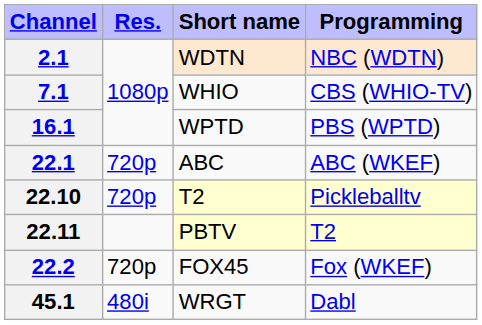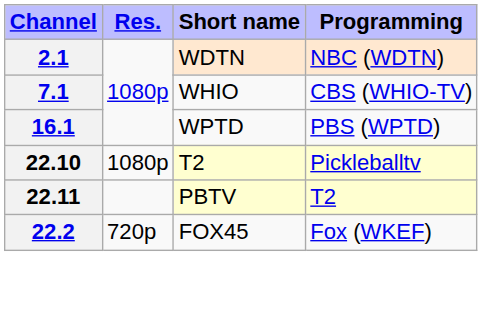- row: (53, 162)
(132, 197) 720p -> (138, 162) 1080p
- row: (53, 302)
